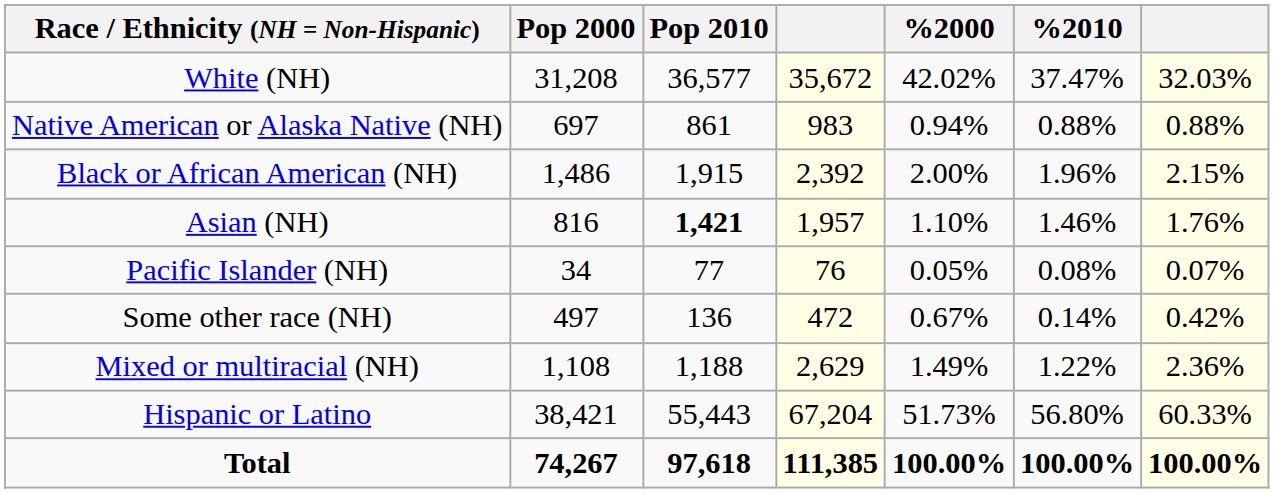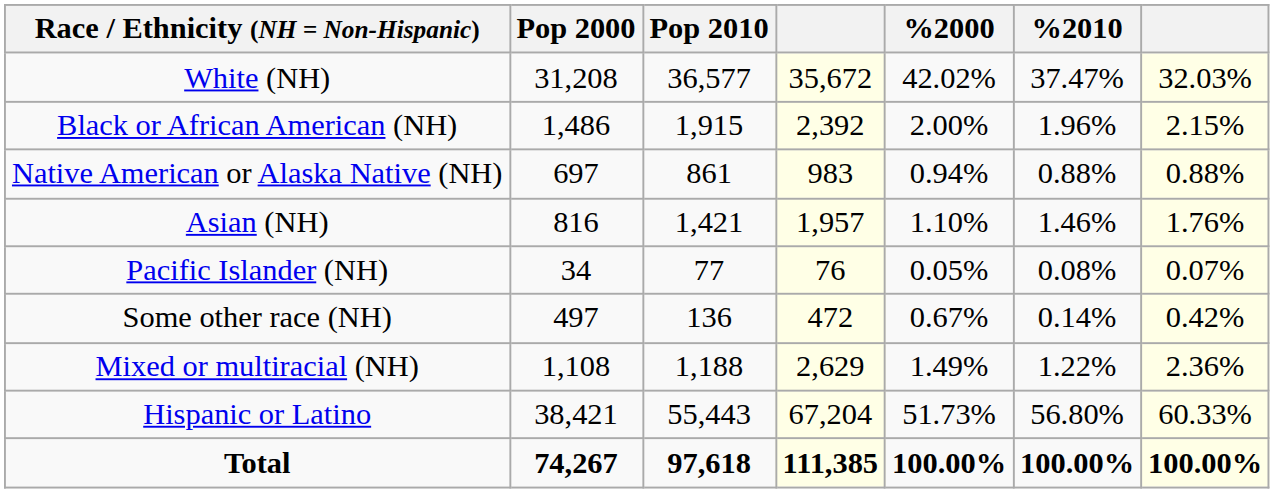rows swapped: (257, 173) <-> (257, 125)
(709, 221) bold -> (709, 221) normal
